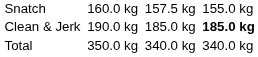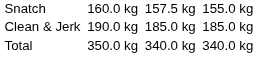(229, 27) bold -> (228, 27) normal
